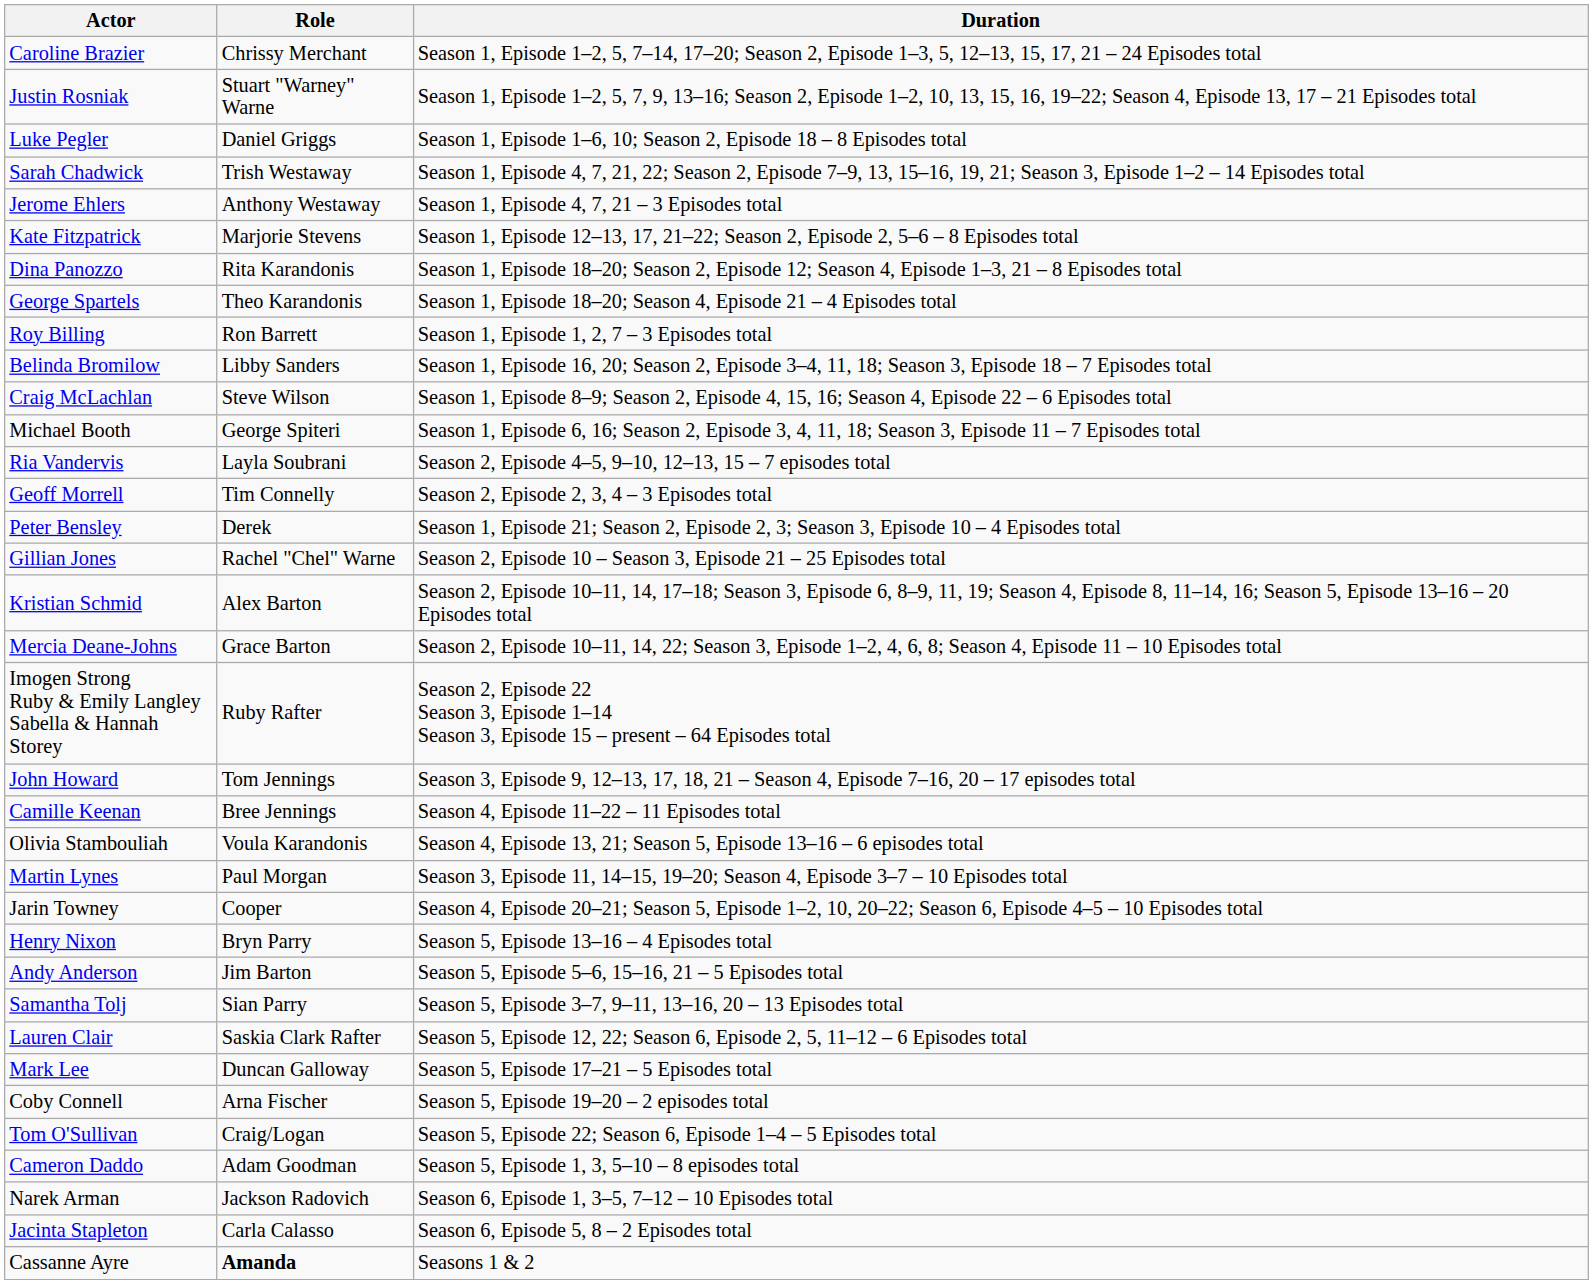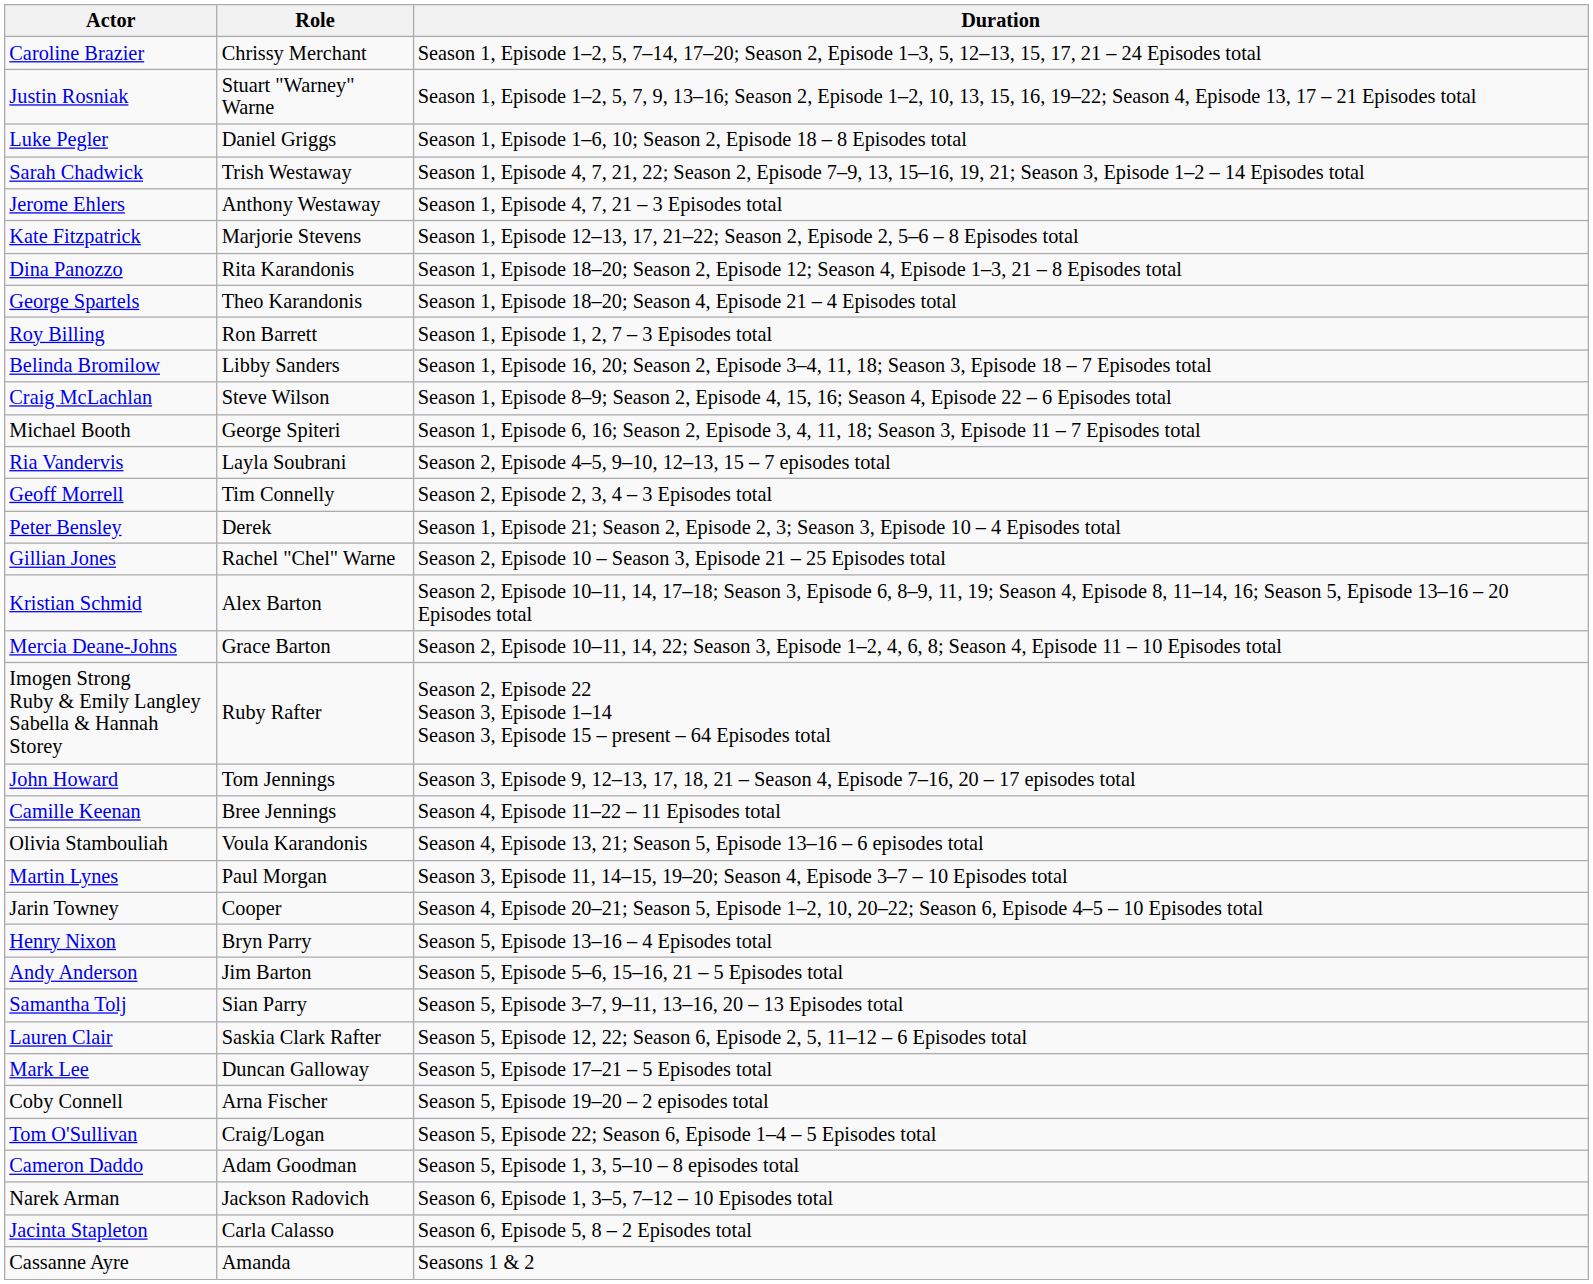(259, 1262) bold -> (256, 1262) normal
